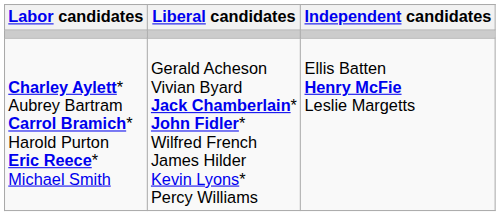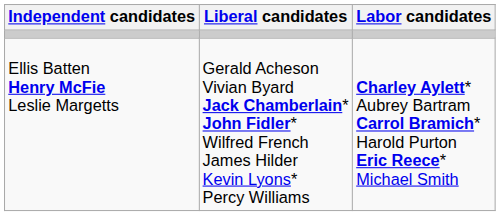columns swapped: (76, 17) <-> (398, 17)
